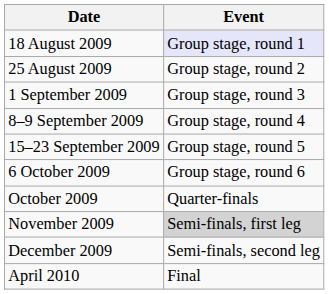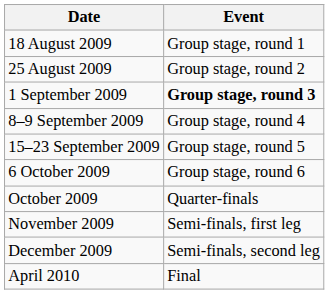(236, 43) lavender background -> (236, 43) no background
(236, 95) normal -> (241, 95) bold
(234, 224) lightgrey background -> (234, 224) no background
